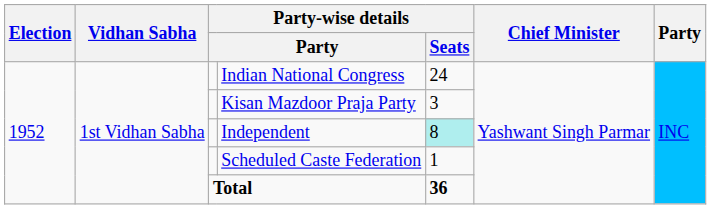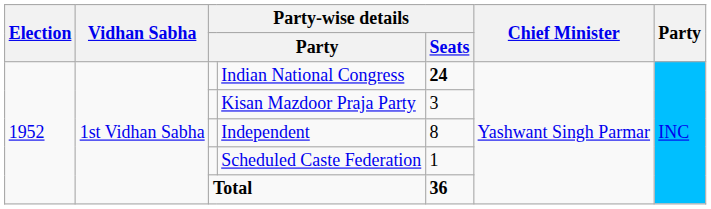(438, 75) normal -> (438, 75) bold
(434, 132) paleturquoise background -> (434, 132) no background
